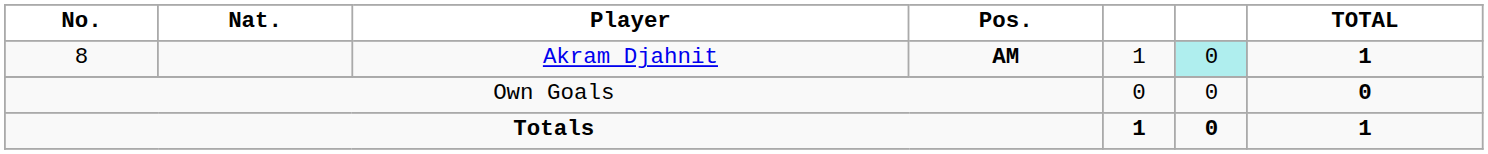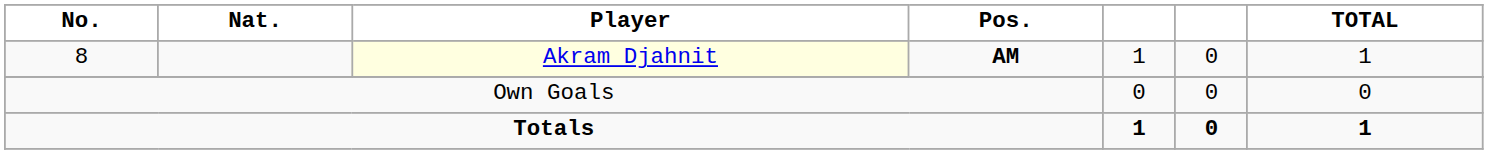(630, 59) no background -> (630, 59) lightyellow background
(1211, 59) paleturquoise background -> (1211, 59) no background
(1365, 59) bold -> (1365, 59) normal
(1365, 95) bold -> (1365, 95) normal
